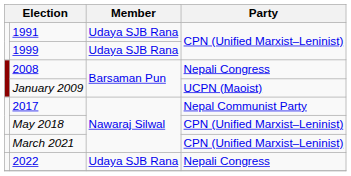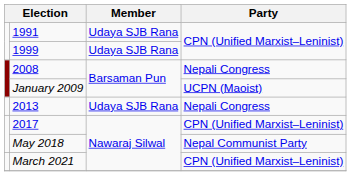+ row: (25, 106)
(245, 106) Nepal Communist Party -> (263, 124) CPN (Unified Marxist–Leninist)
(263, 124) CPN (Unified Marxist–Leninist) -> (245, 143) Nepal Communist Party
- row: (25, 161)
